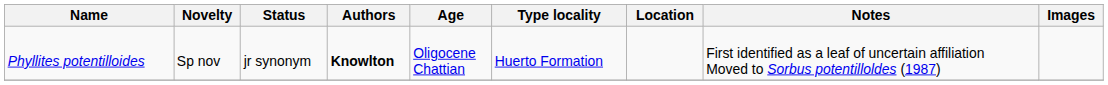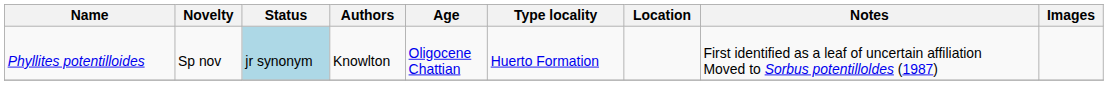(277, 61) no background -> (279, 61) lightblue background
(362, 61) bold -> (362, 61) normal
